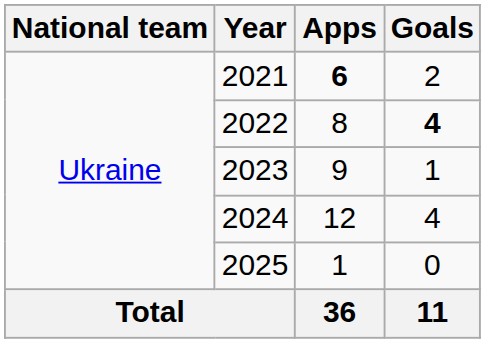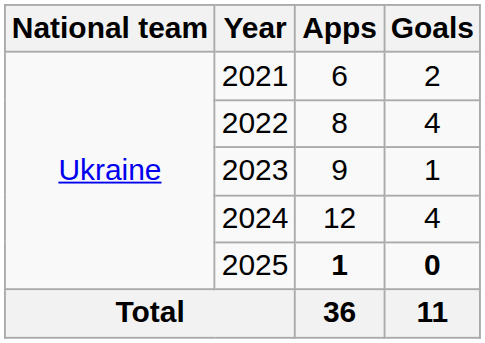(340, 75) bold -> (340, 75) normal
(432, 123) bold -> (432, 123) normal
(340, 265) normal -> (340, 265) bold
(432, 265) normal -> (432, 265) bold
